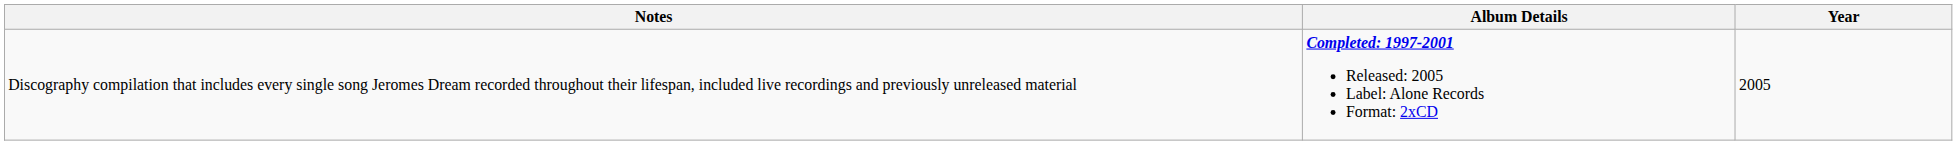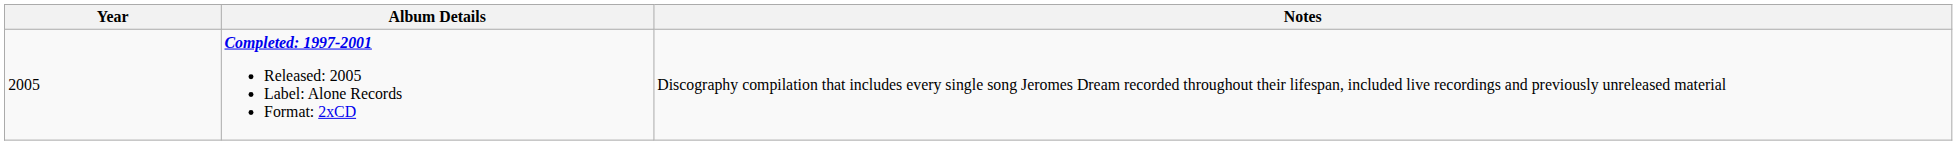columns swapped: (1844, 17) <-> (654, 17)
